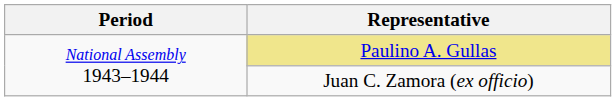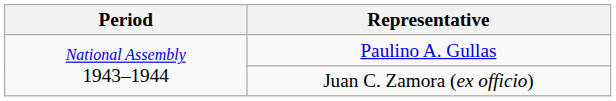(428, 50) khaki background -> (428, 50) no background
